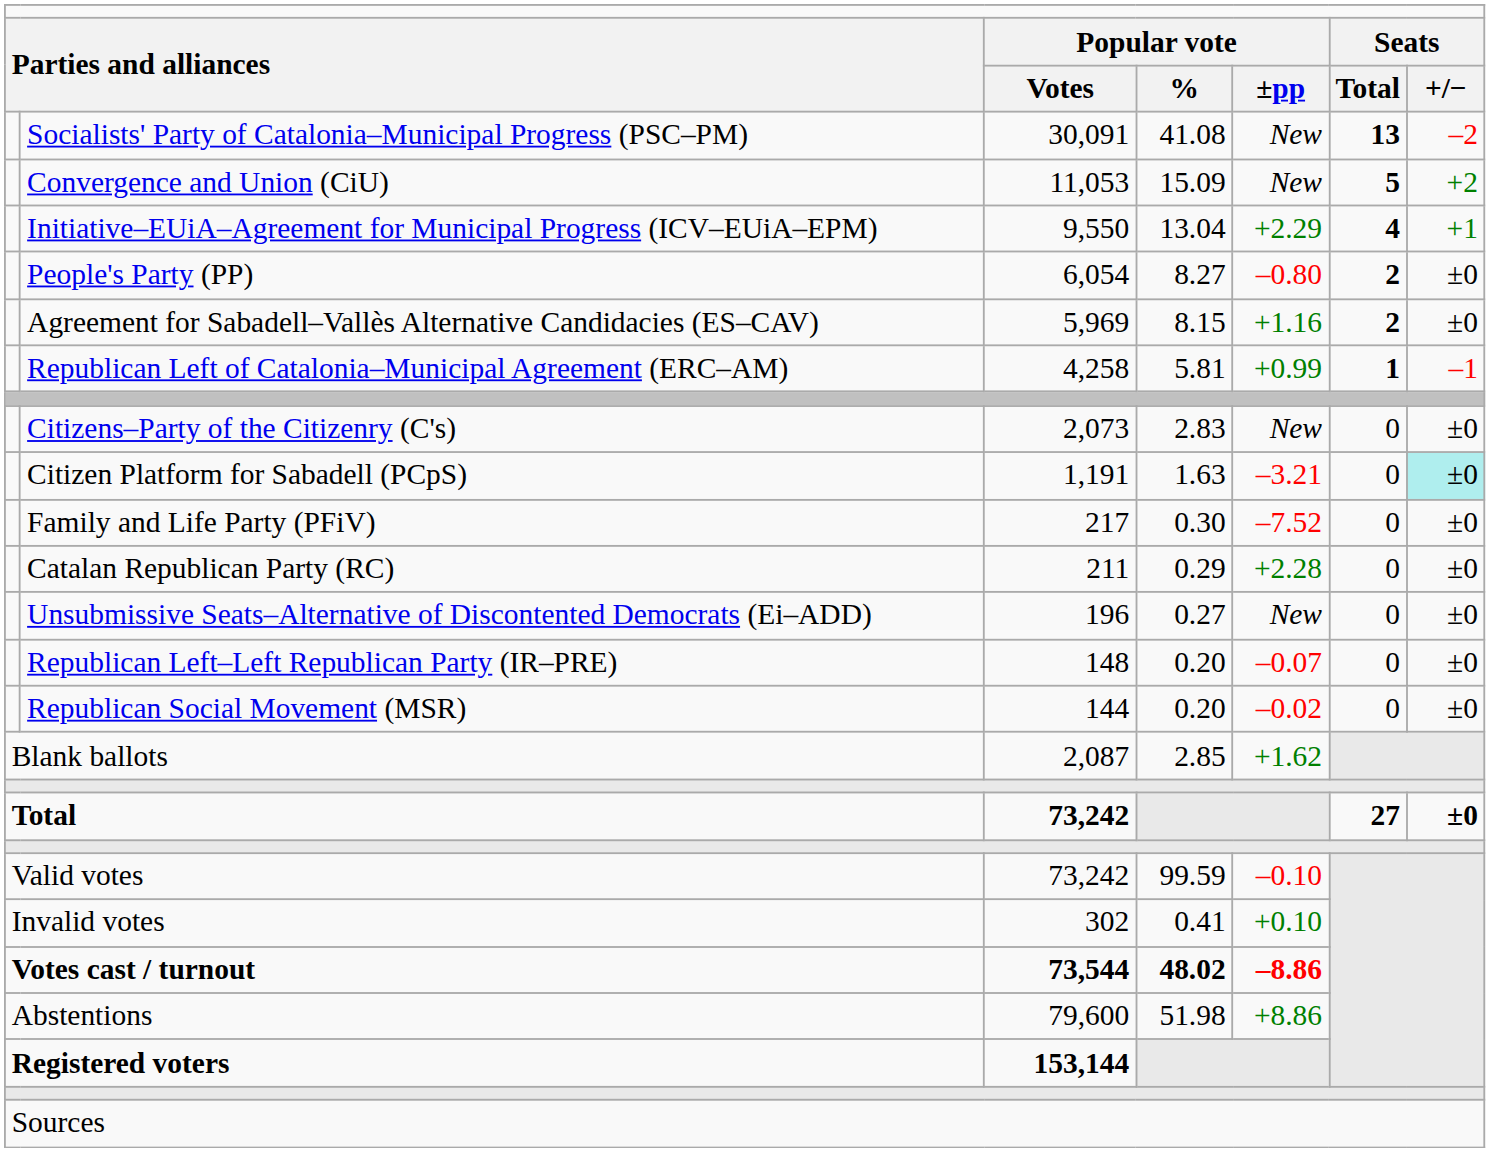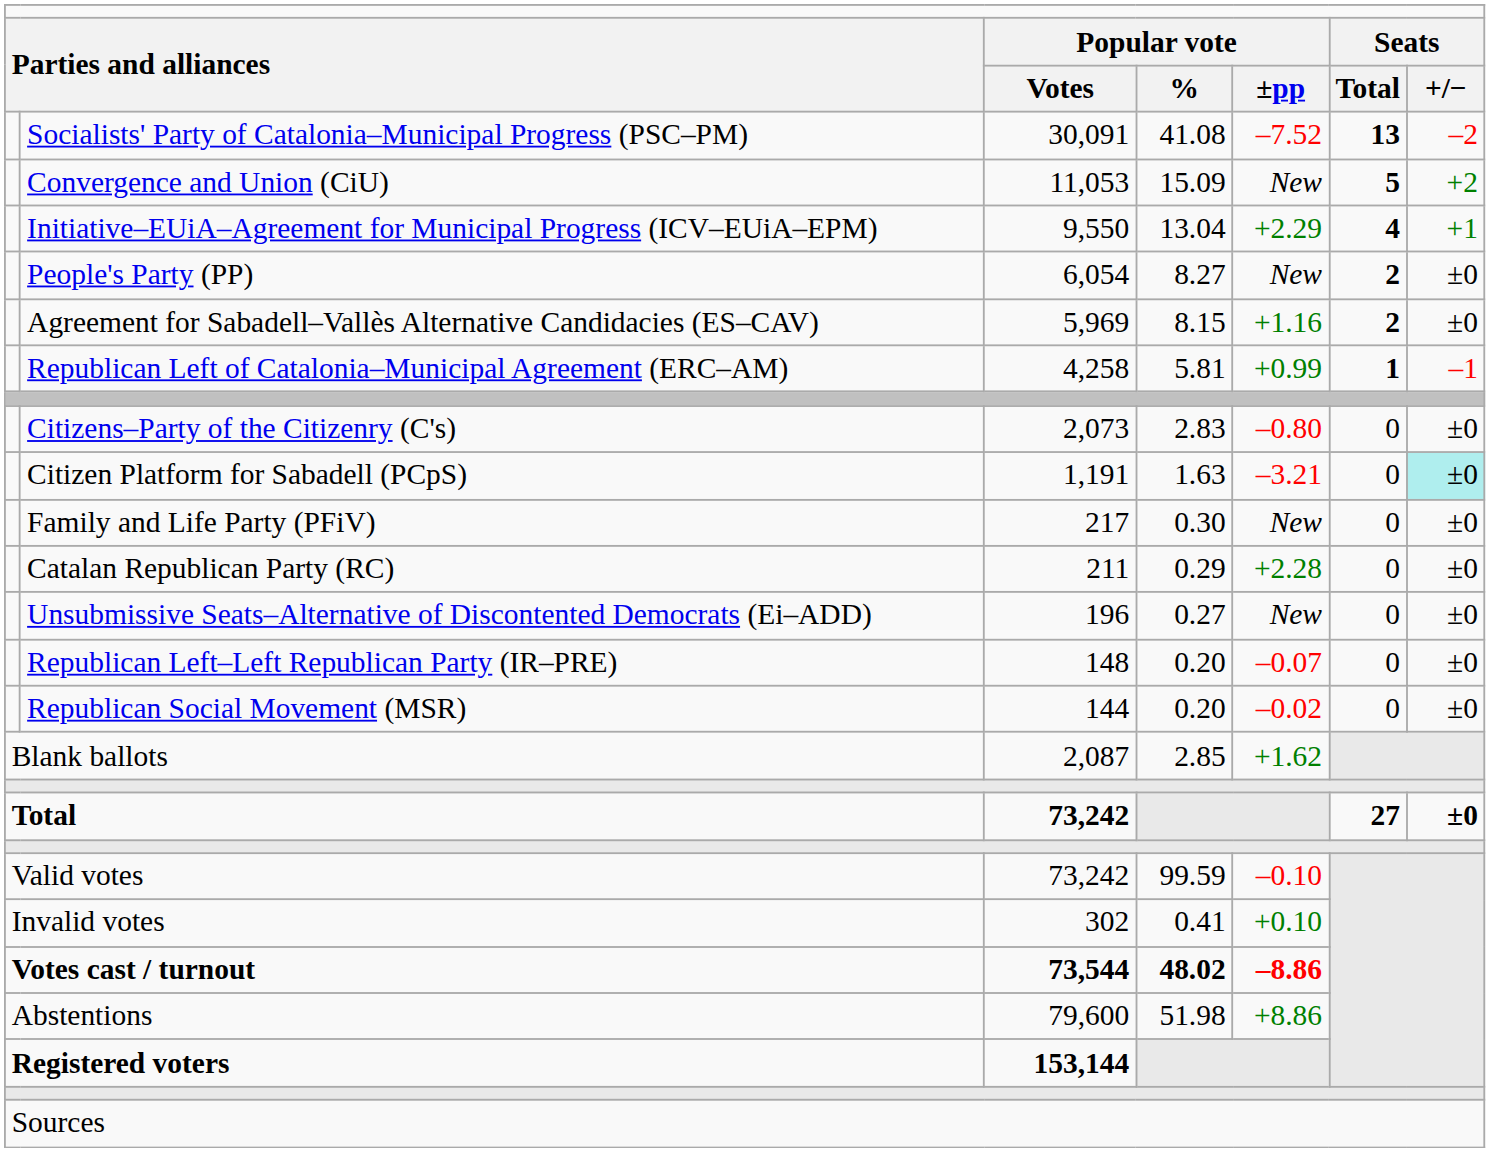(1296, 134) New -> (1289, 134) –7.52
(1289, 274) –0.80 -> (1296, 274) New
(1296, 428) New -> (1289, 428) –0.80
(1289, 521) –7.52 -> (1296, 521) New
